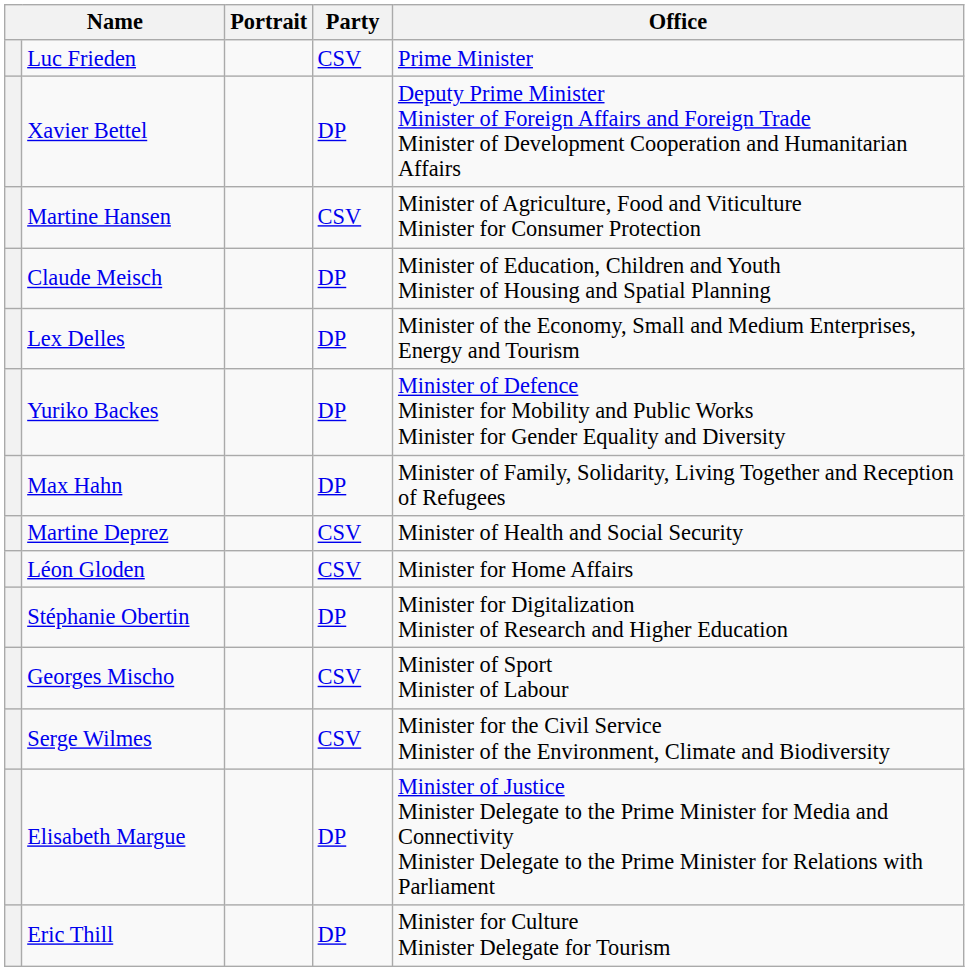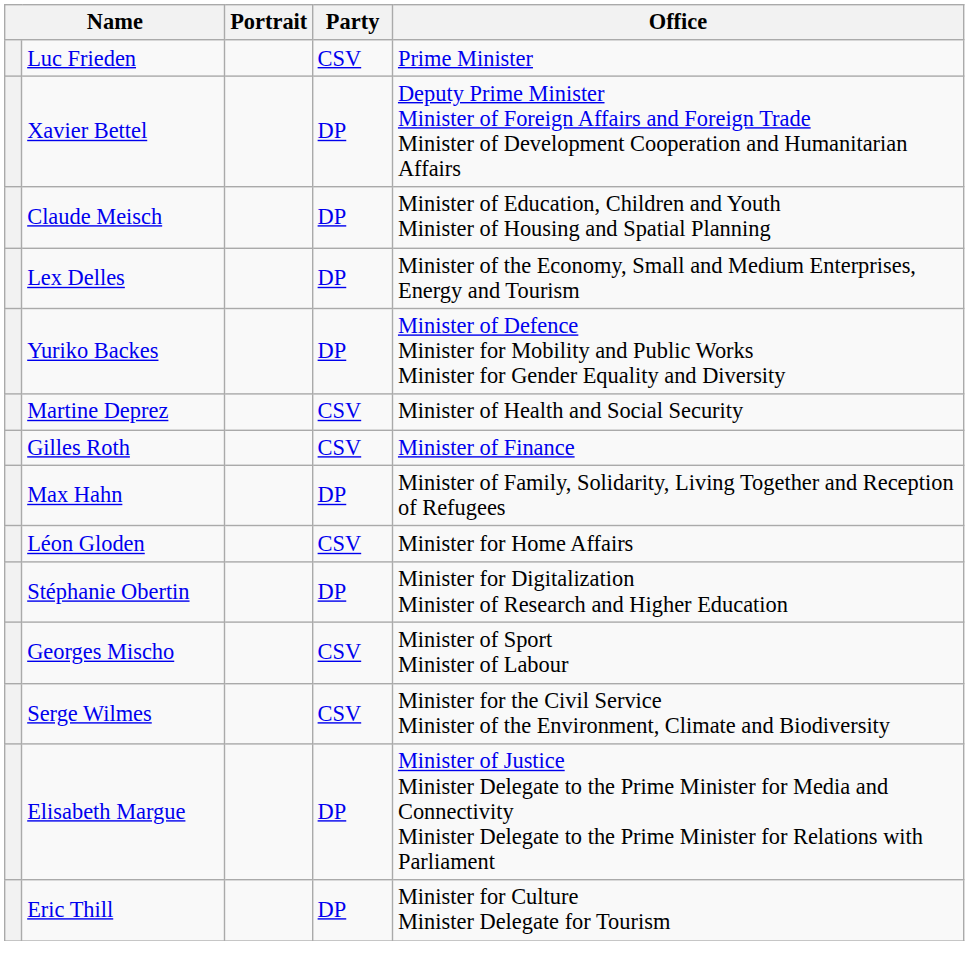- row: (99, 217)
rows swapped: (75, 485) <-> (98, 533)
+ row: (79, 447)
